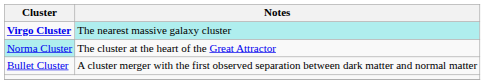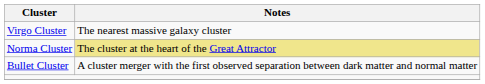(39, 30) bold -> (37, 30) normal
(154, 30) paleturquoise background -> (154, 30) no background
(40, 48) paleturquoise background -> (40, 48) no background
(177, 48) no background -> (177, 48) khaki background
